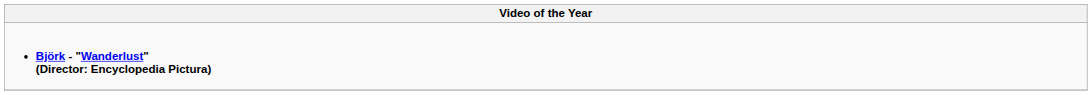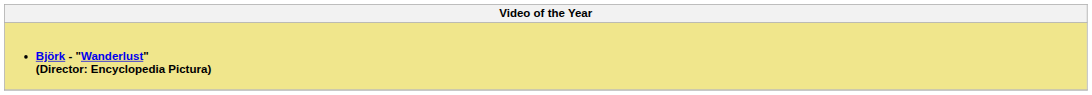(546, 63) no background -> (546, 63) khaki background
